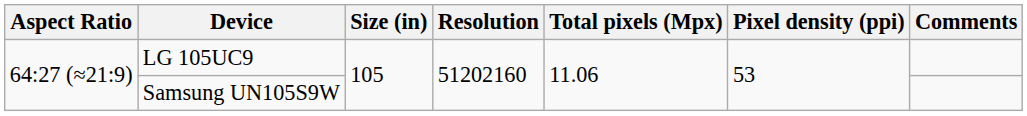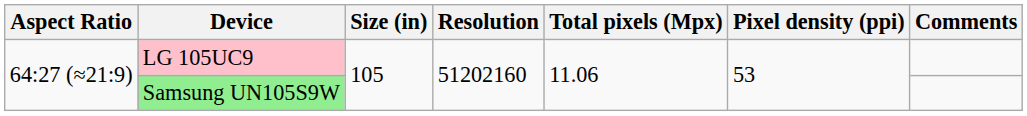(198, 57) no background -> (198, 57) pink background
(241, 92) no background -> (241, 92) lightgreen background
